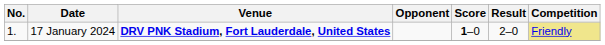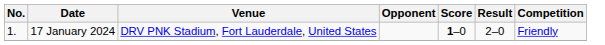(255, 31) bold -> (248, 31) normal
(551, 31) khaki background -> (538, 31) no background
